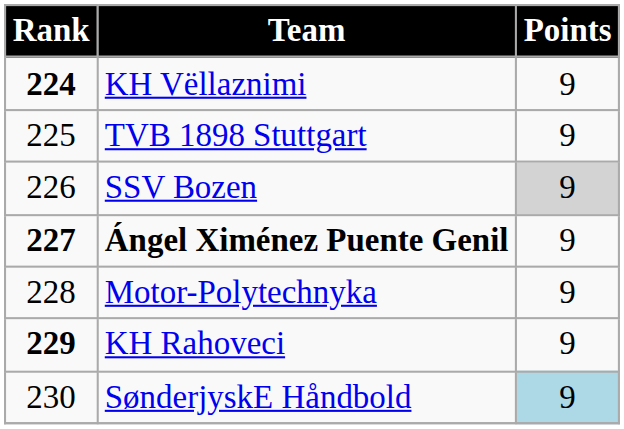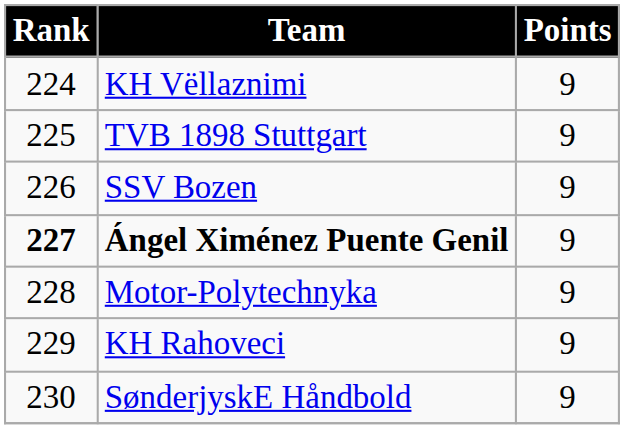(51, 82) bold -> (51, 82) normal
(568, 187) lightgrey background -> (568, 187) no background
(51, 344) bold -> (51, 344) normal
(568, 396) lightblue background -> (568, 396) no background
